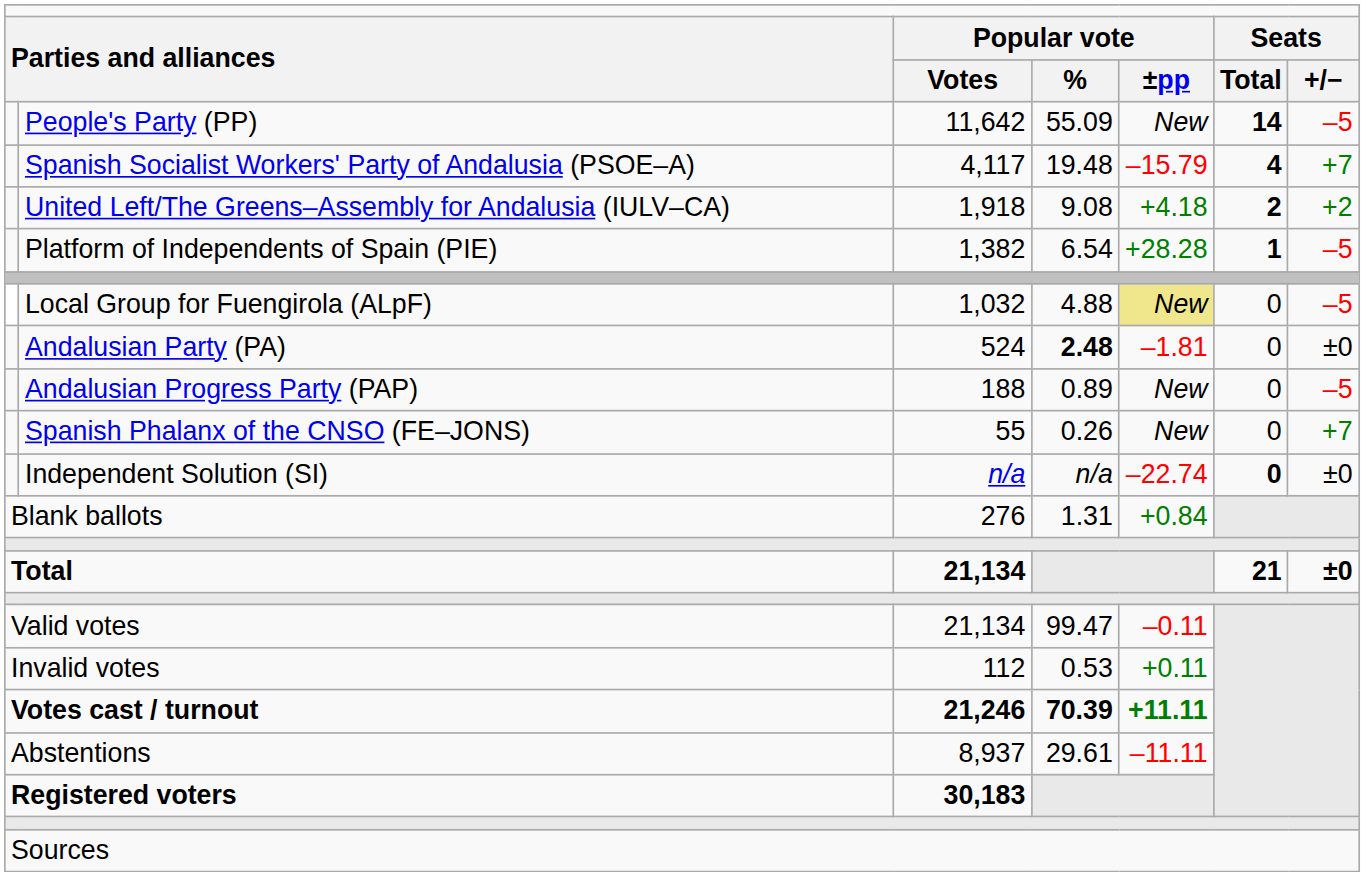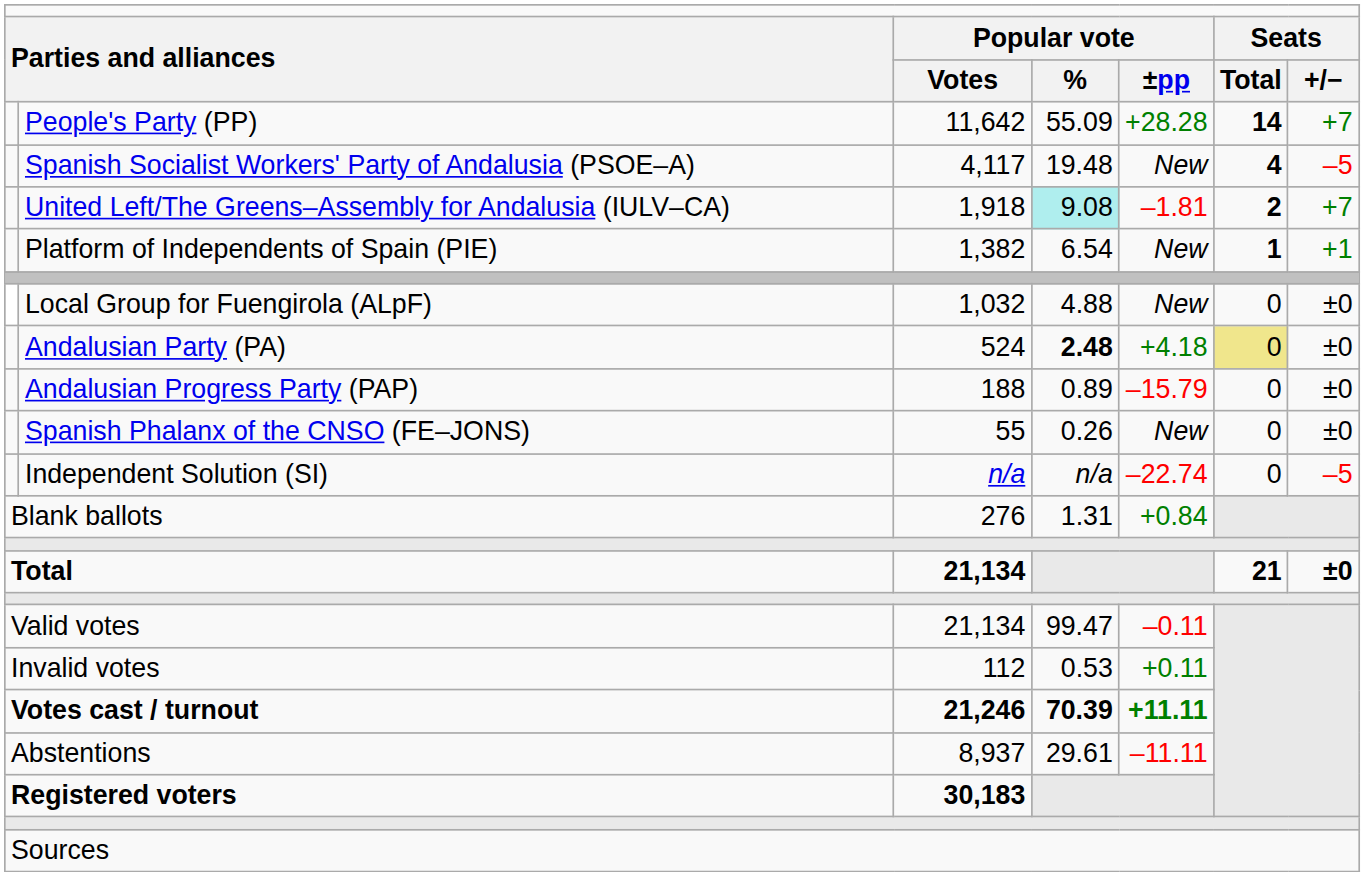(1181, 122) New -> (1166, 122) +28.28
(1338, 122) –5 -> (1337, 122) +7
(1167, 165) –15.79 -> (1181, 165) New
(1337, 165) +7 -> (1338, 165) –5
(1087, 207) no background -> (1087, 207) paleturquoise background
(1174, 207) +4.18 -> (1174, 207) –1.81
(1337, 207) +2 -> (1337, 207) +7
(1166, 249) +28.28 -> (1181, 249) New
(1338, 249) –5 -> (1337, 249) +1
(1181, 304) khaki background -> (1181, 304) no background
(1338, 304) –5 -> (1338, 304) ±0
(1174, 346) –1.81 -> (1174, 346) +4.18
(1274, 346) no background -> (1274, 346) khaki background
(1181, 389) New -> (1167, 389) –15.79
(1338, 389) –5 -> (1338, 389) ±0
(1337, 431) +7 -> (1338, 431) ±0
(1274, 474) bold -> (1274, 474) normal
(1338, 474) ±0 -> (1338, 474) –5
